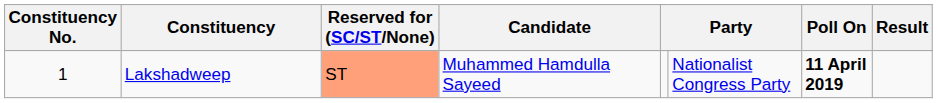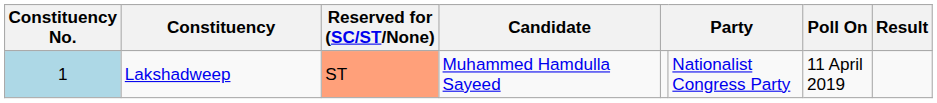(63, 74) no background -> (63, 74) lightblue background
(836, 74) bold -> (835, 74) normal
